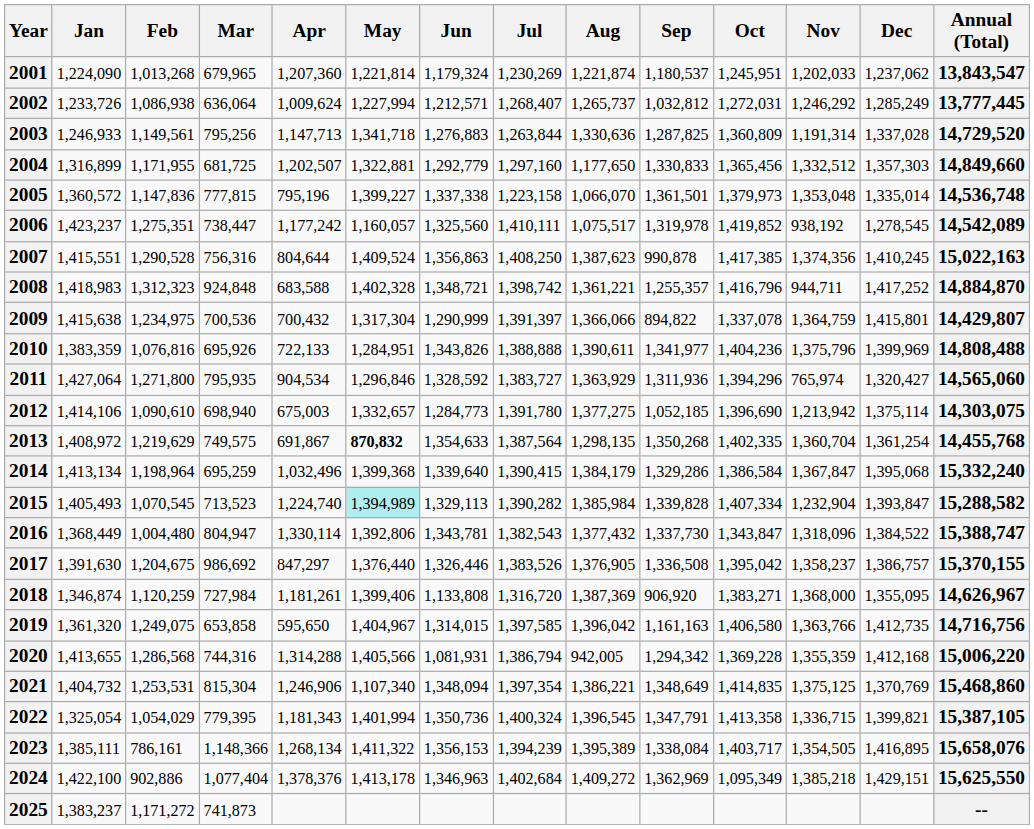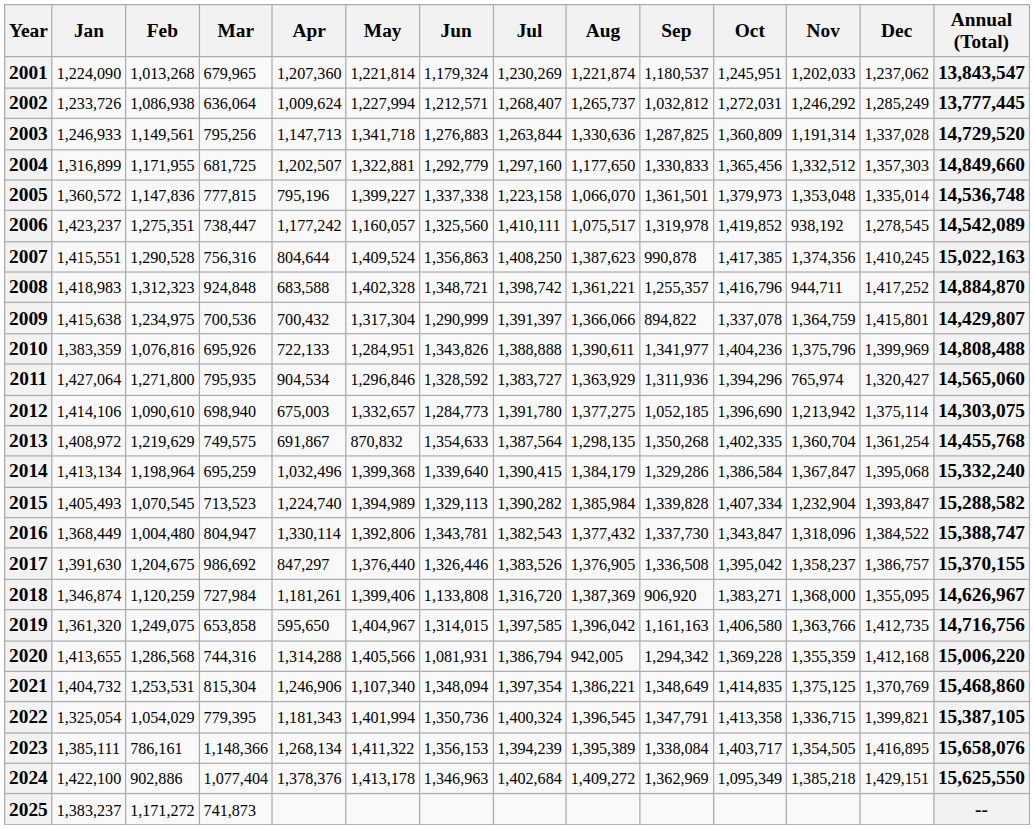(377, 440) bold -> (377, 441) normal
(383, 503) paleturquoise background -> (383, 503) no background
